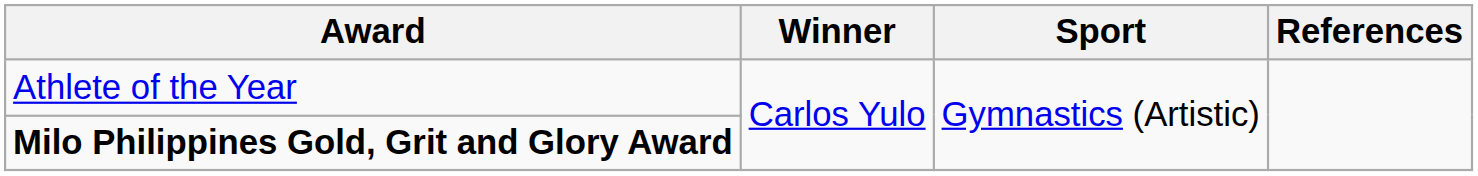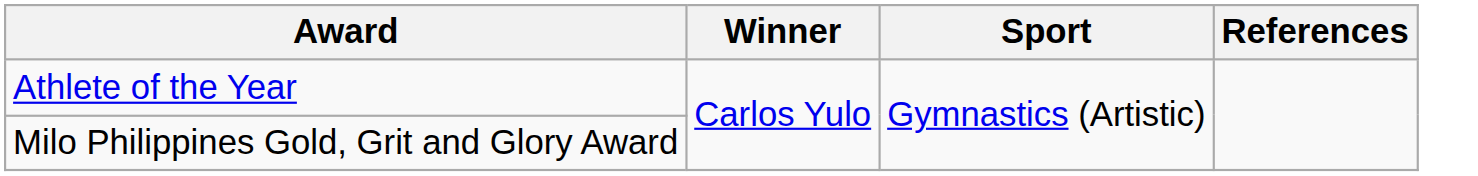(373, 142) bold -> (346, 142) normal
